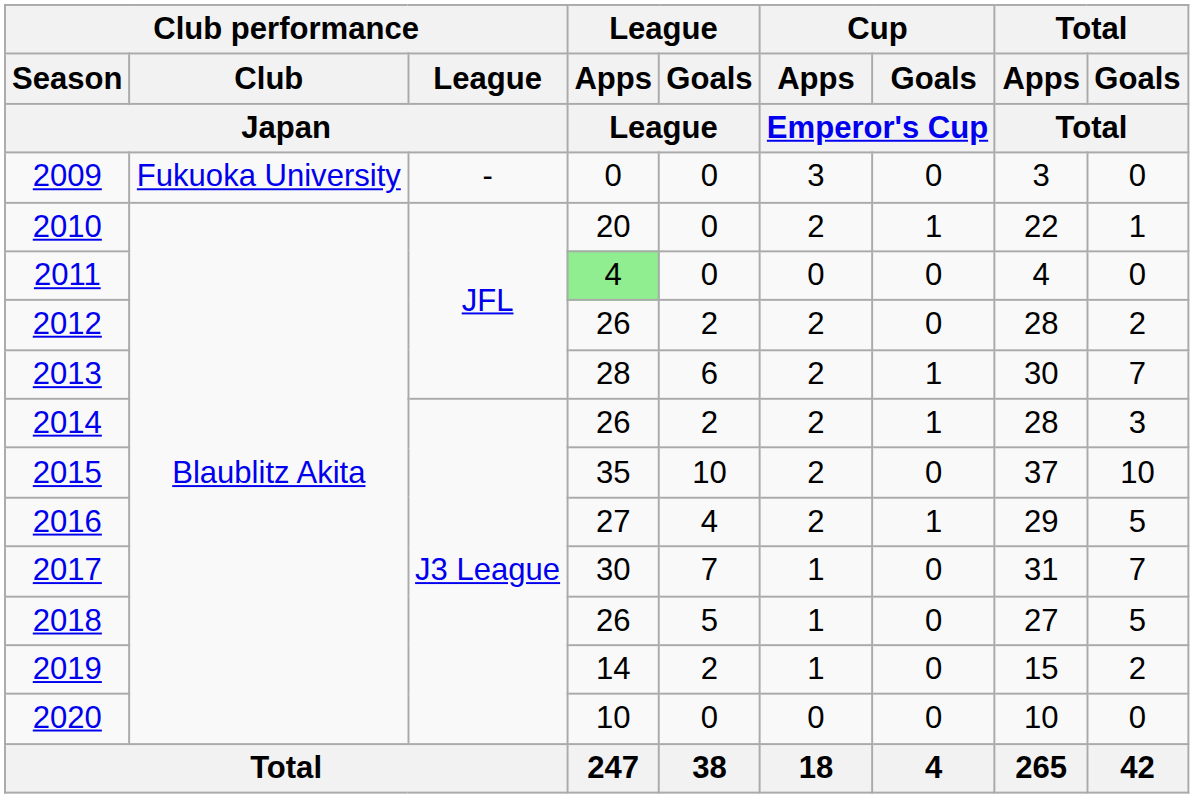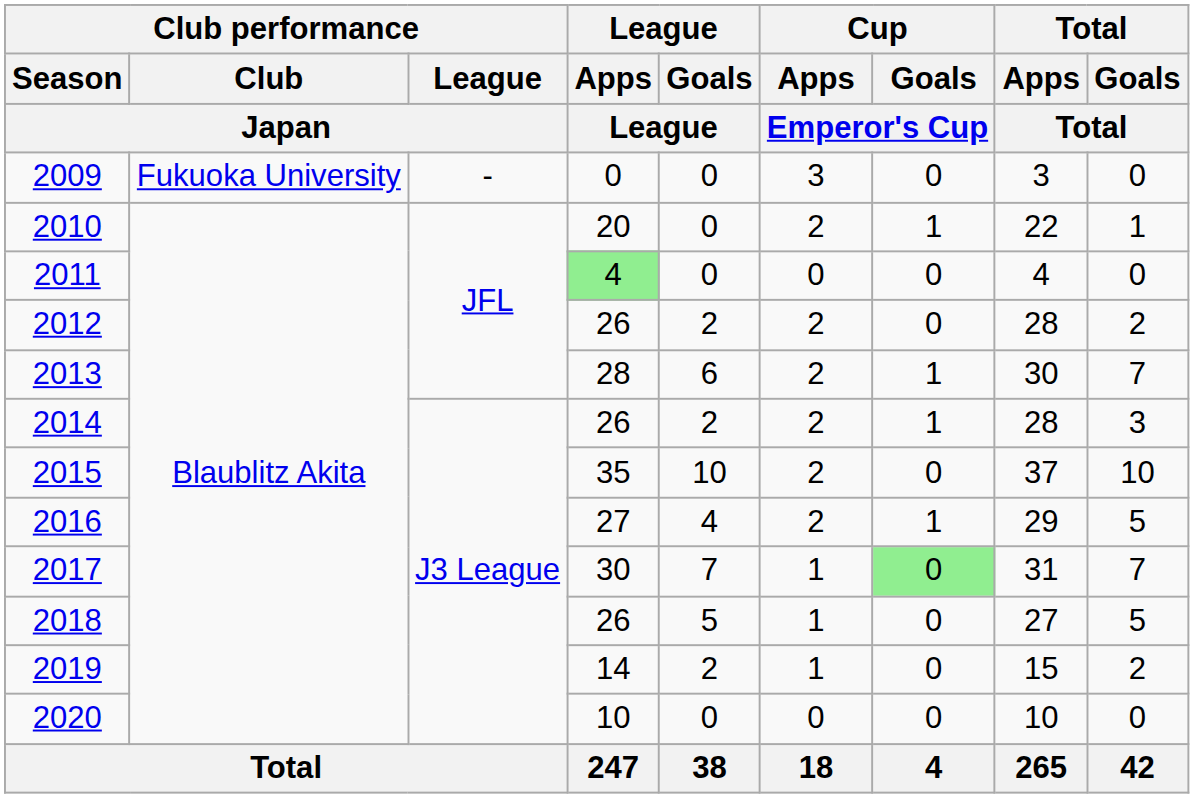(934, 570) no background -> (934, 570) lightgreen background
